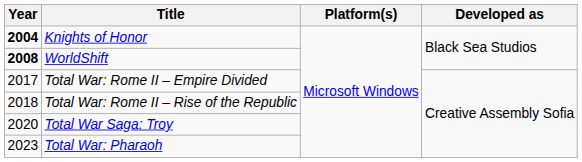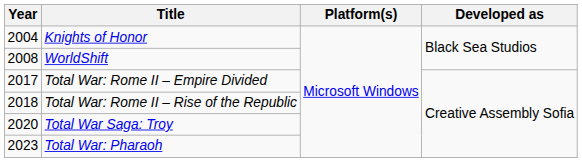(23, 37) bold -> (23, 37) normal
(23, 59) bold -> (23, 59) normal
